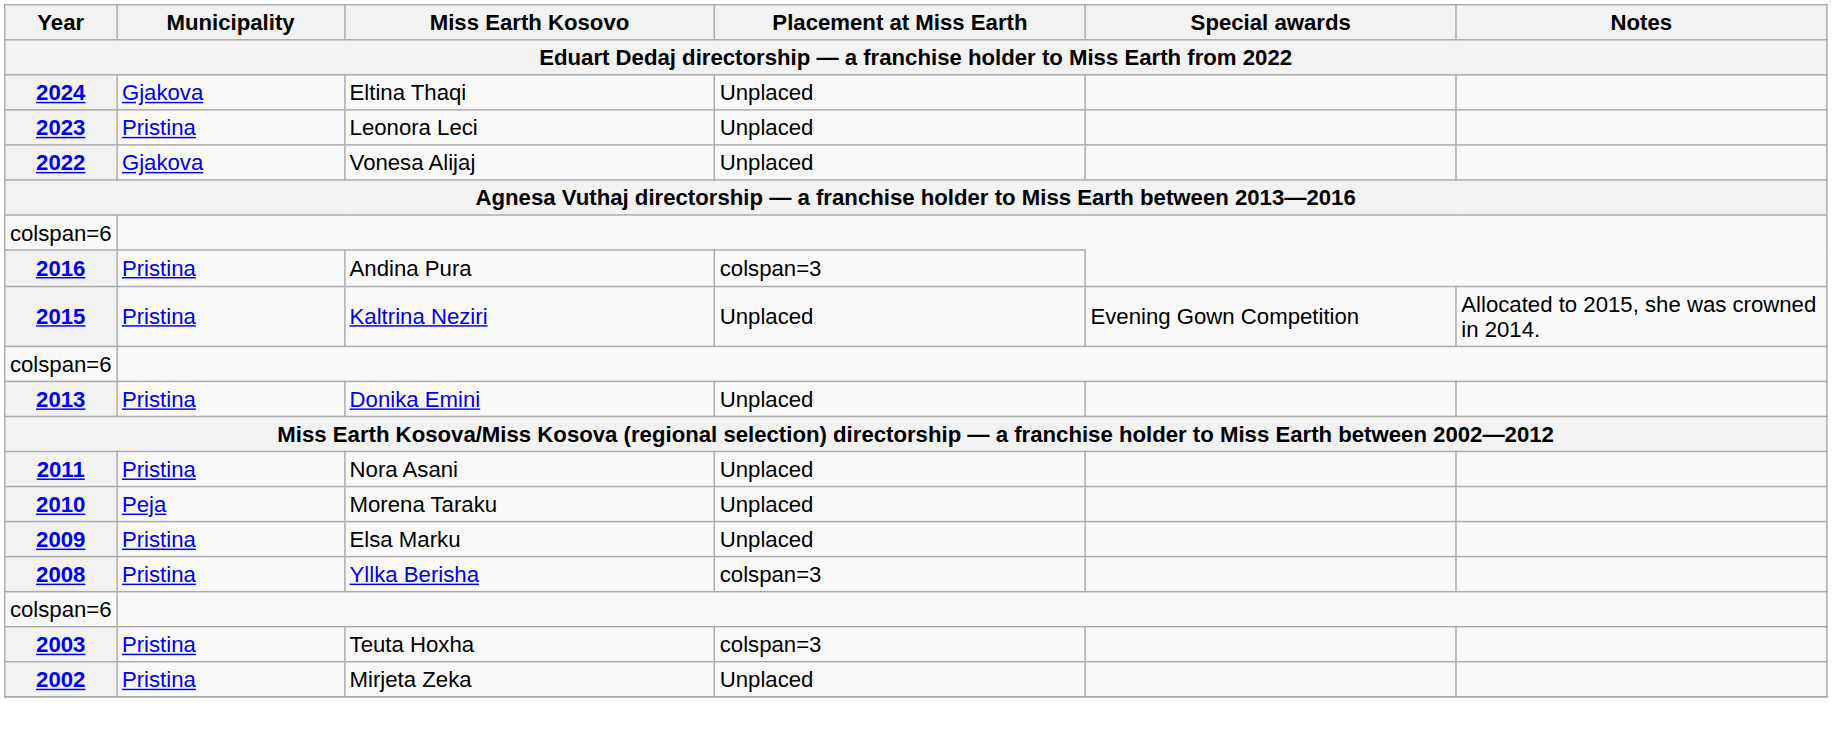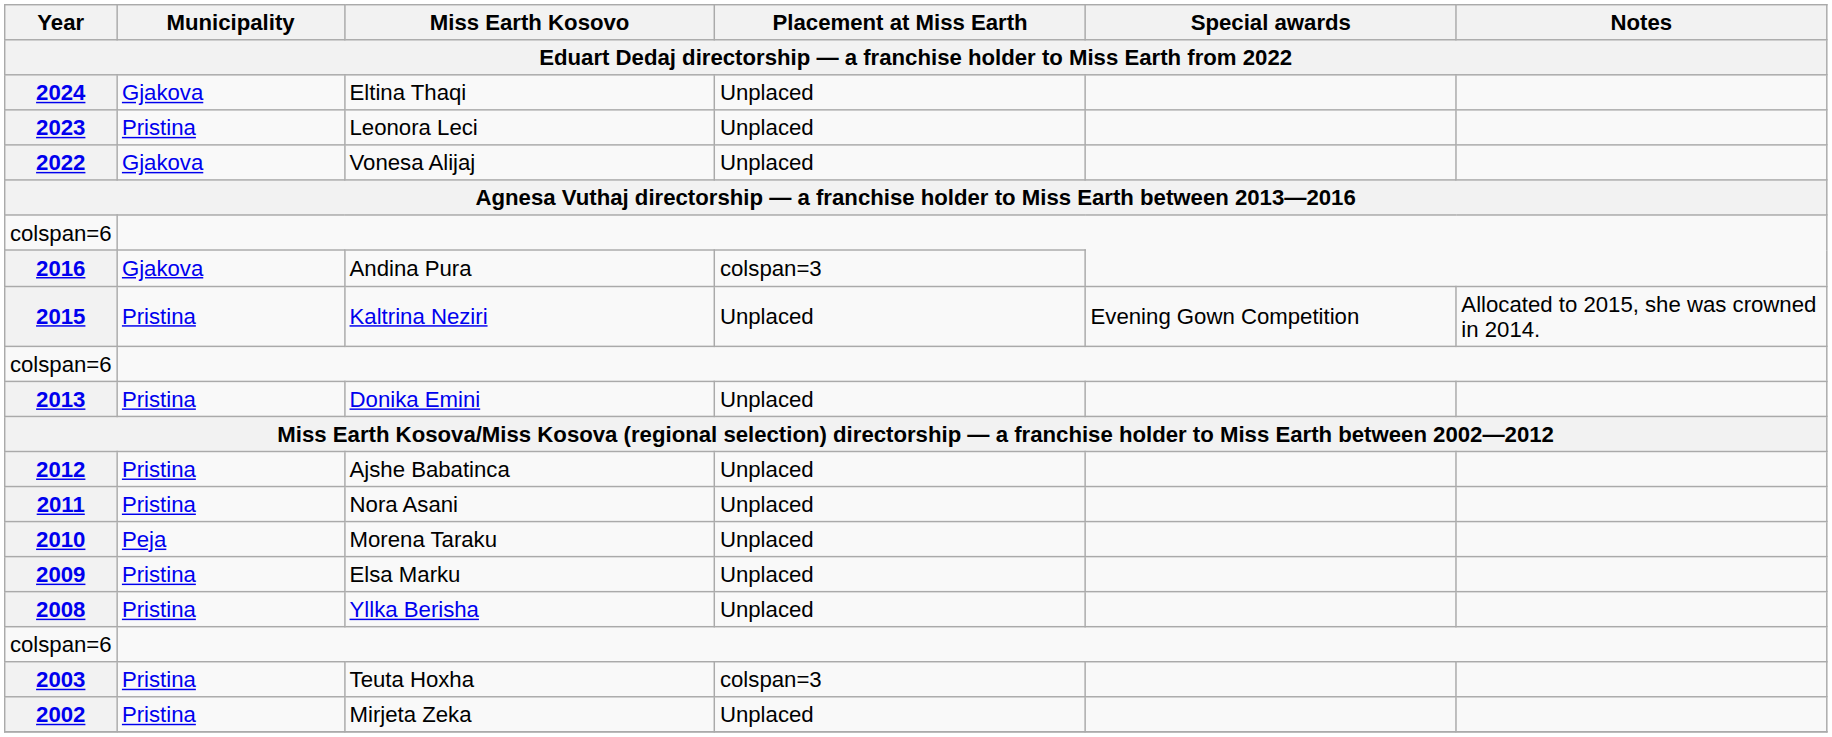(159, 268) Pristina -> (163, 268) Gjakova
+ row: (61, 469)
(771, 574) colspan=3 -> (767, 609) Unplaced
